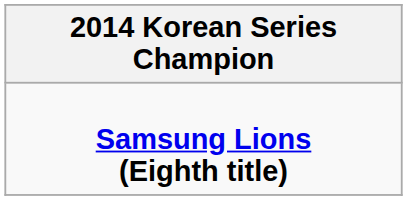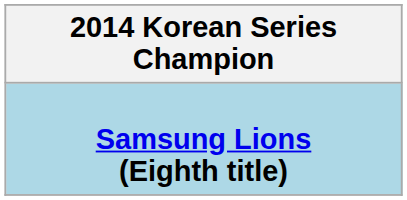(204, 154) no background -> (204, 154) lightblue background
